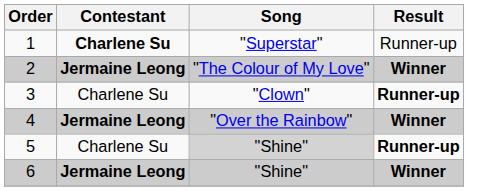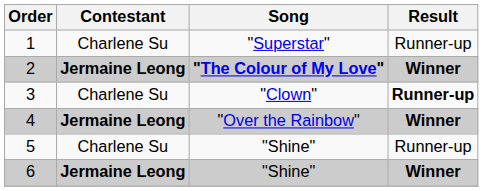(123, 43) bold -> (123, 43) normal
(281, 69) normal -> (289, 69) bold
(281, 146) lightgrey background -> (289, 146) no background
(418, 146) bold -> (433, 146) normal
